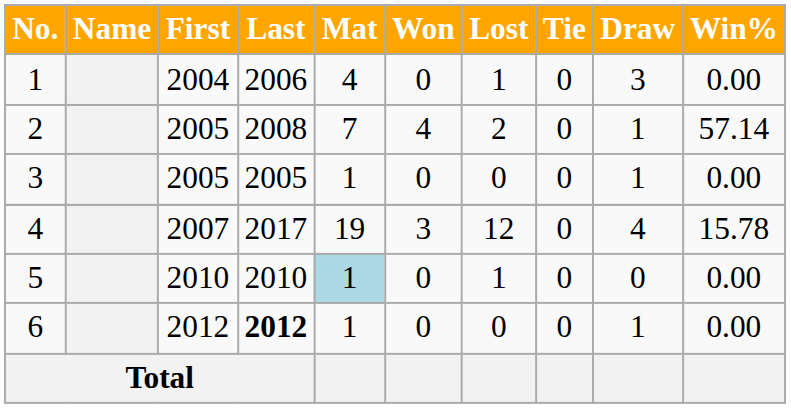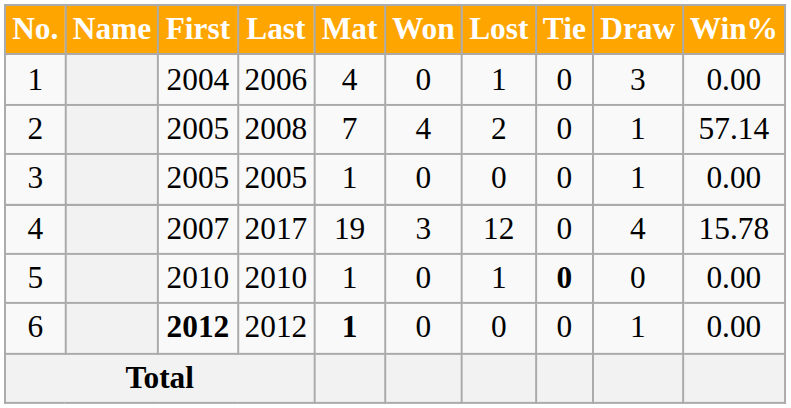(350, 278) lightblue background -> (350, 278) no background
(564, 278) normal -> (564, 278) bold
(198, 327) normal -> (198, 327) bold
(276, 327) bold -> (276, 327) normal
(350, 327) normal -> (350, 327) bold
